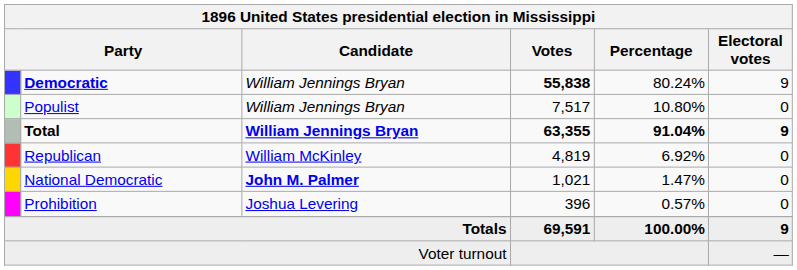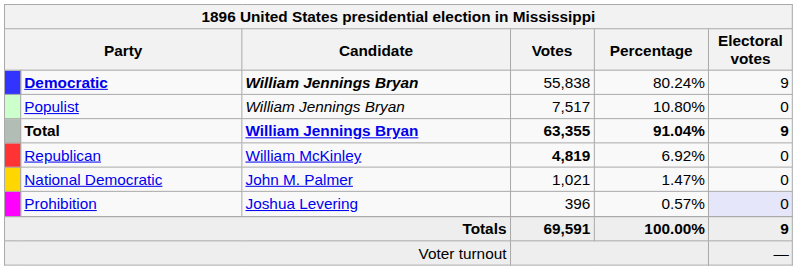(325, 83) normal -> (332, 83) bold
(567, 83) bold -> (567, 83) normal
(571, 156) normal -> (571, 156) bold
(302, 180) bold -> (299, 180) normal
(785, 204) no background -> (785, 204) lavender background
